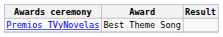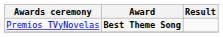(142, 25) normal -> (142, 25) bold
